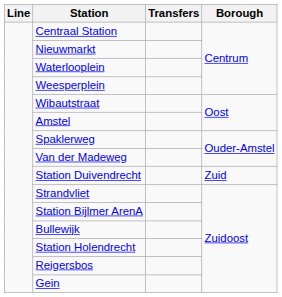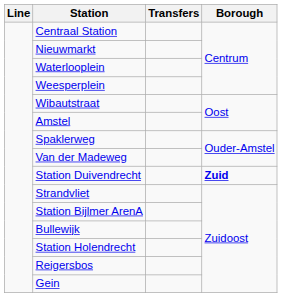(216, 175) normal -> (217, 175) bold
